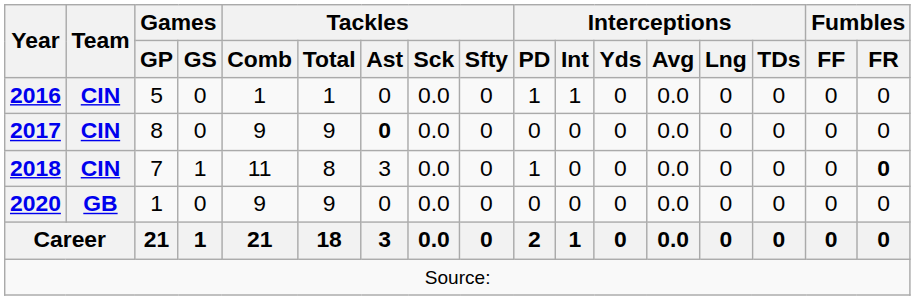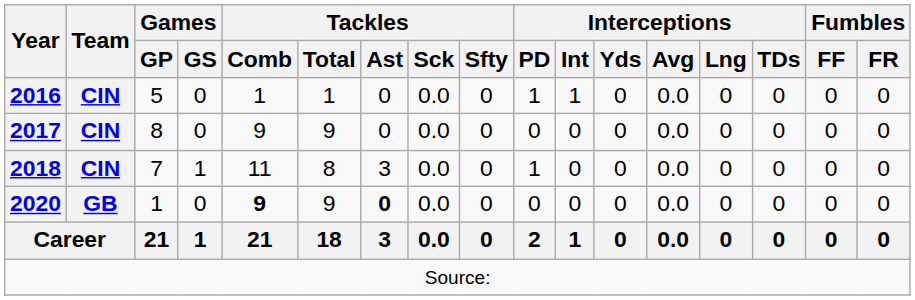(385, 131) bold -> (385, 131) normal
(883, 167) bold -> (883, 167) normal
(260, 204) normal -> (260, 204) bold
(385, 204) normal -> (385, 204) bold
